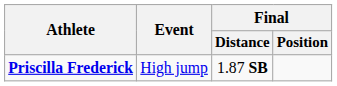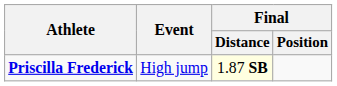(242, 68) no background -> (242, 68) lightyellow background
